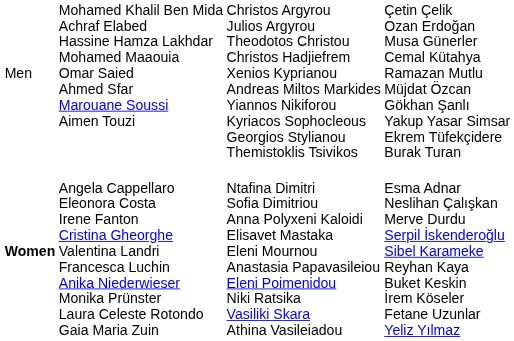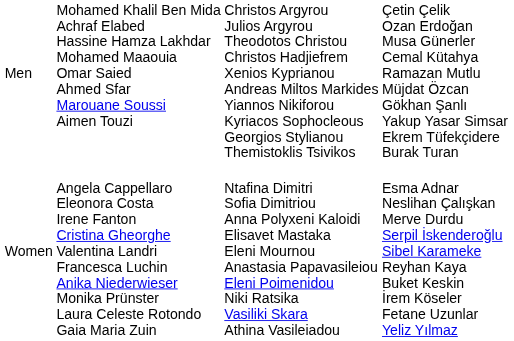(30, 251) bold -> (29, 251) normal
